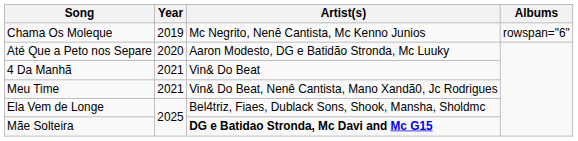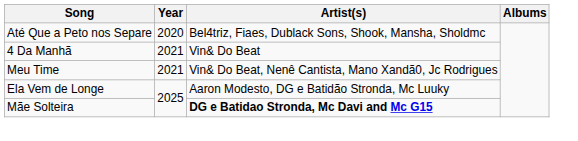- row: (60, 32)
(319, 51) Aaron Modesto, DG e Batidão Stronda, Mc Luuky -> (337, 32) Bel4triz, Fiaes, Dublack Sons, Shook, Mansha, Sholdmc
(337, 107) Bel4triz, Fiaes, Dublack Sons, Shook, Mansha, Sholdmc -> (319, 88) Aaron Modesto, DG e Batidão Stronda, Mc Luuky
